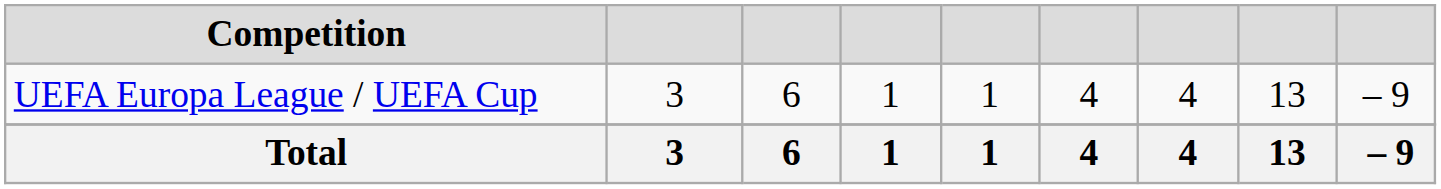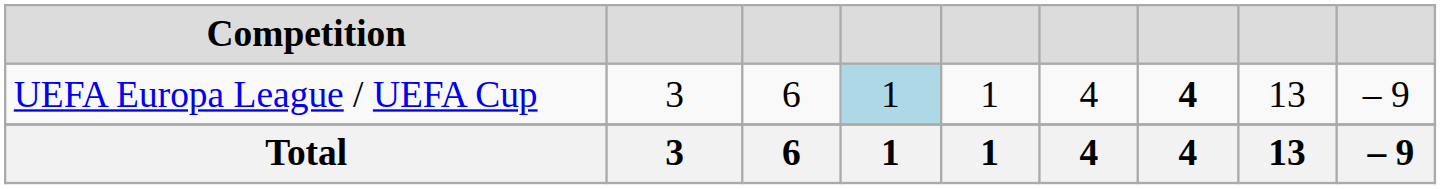(890, 93) no background -> (890, 93) lightblue background
(1188, 93) normal -> (1188, 93) bold
